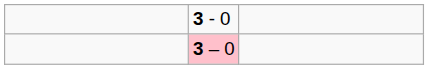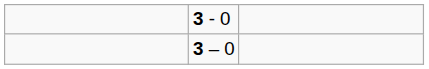(214, 49) pink background -> (214, 49) no background
